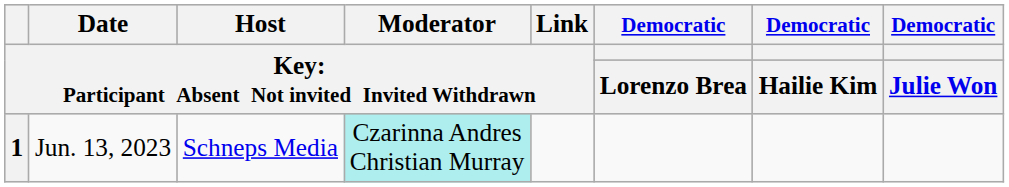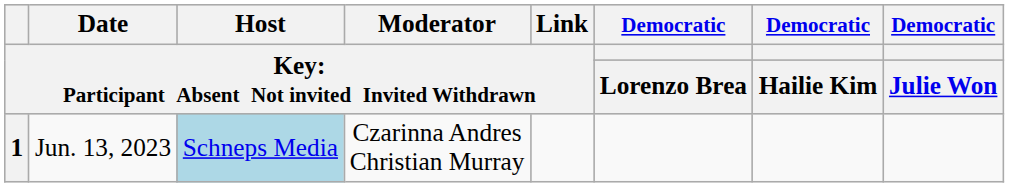(260, 147) no background -> (260, 147) lightblue background
(437, 147) paleturquoise background -> (437, 147) no background
